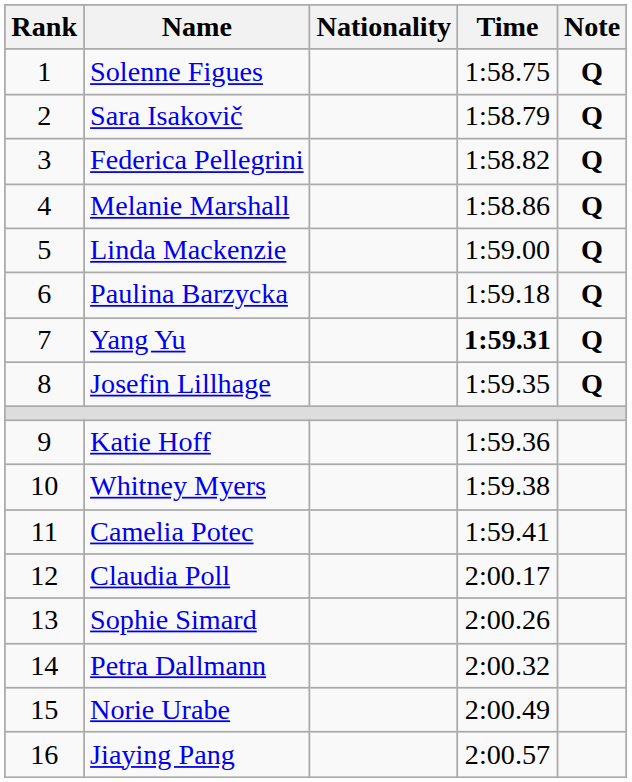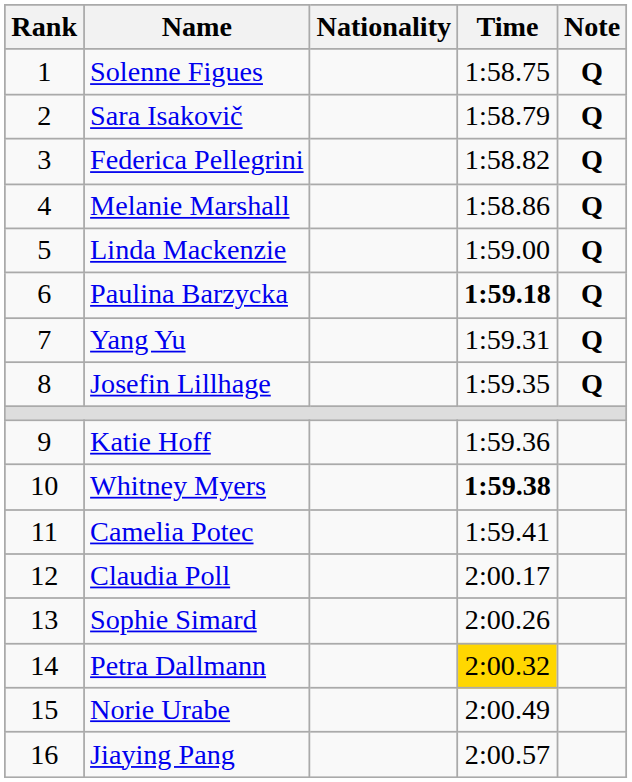(508, 294) normal -> (508, 294) bold
(508, 339) bold -> (508, 339) normal
(508, 486) normal -> (508, 486) bold
(508, 665) no background -> (508, 665) gold background
